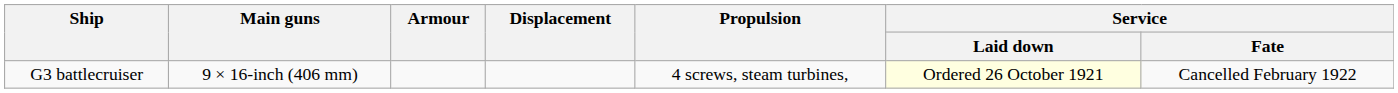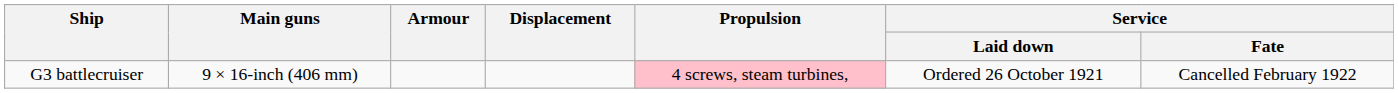(760, 74) no background -> (760, 74) pink background
(1013, 74) lightyellow background -> (1013, 74) no background
